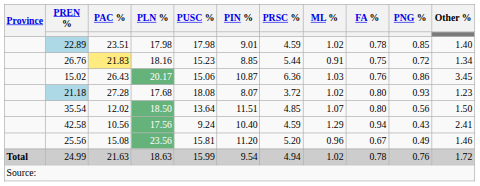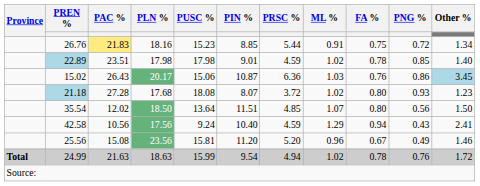rows swapped: (75, 44) <-> (75, 60)
(464, 76) no background -> (464, 76) lightblue background
